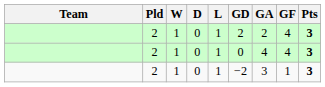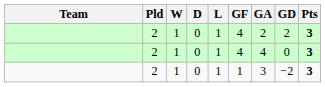columns swapped: (288, 14) <-> (241, 14)
